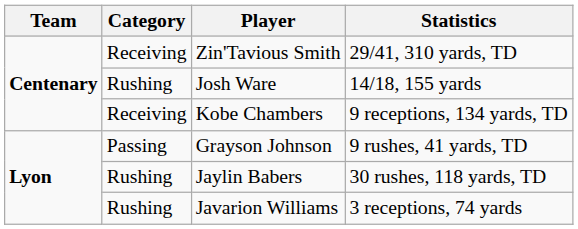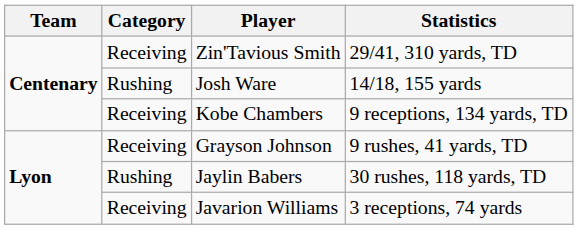(137, 145) Passing -> (147, 145) Receiving
(140, 208) Rushing -> (147, 208) Receiving
